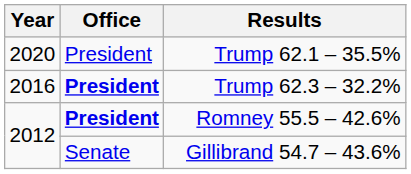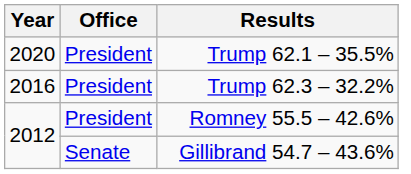(112, 86) bold -> (108, 86) normal
(112, 119) bold -> (108, 119) normal
